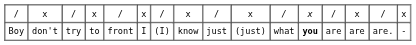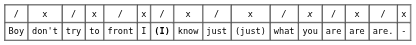(162, 31) normal -> (162, 31) bold
(310, 31) bold -> (310, 31) normal
